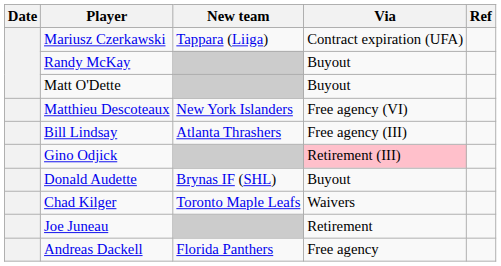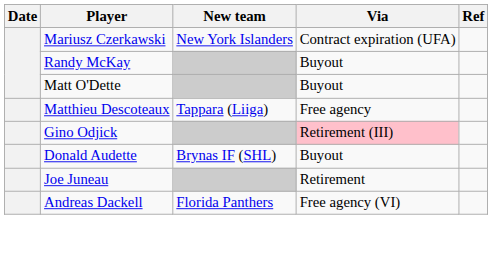(222, 39) Tappara (Liiga) -> (235, 39) New York Islanders
(235, 109) New York Islanders -> (222, 109) Tappara (Liiga)
(357, 109) Free agency (VI) -> (335, 109) Free agency
- row: (81, 132)
- row: (80, 202)
(343, 249) Free agency -> (350, 202) Free agency (VI)
